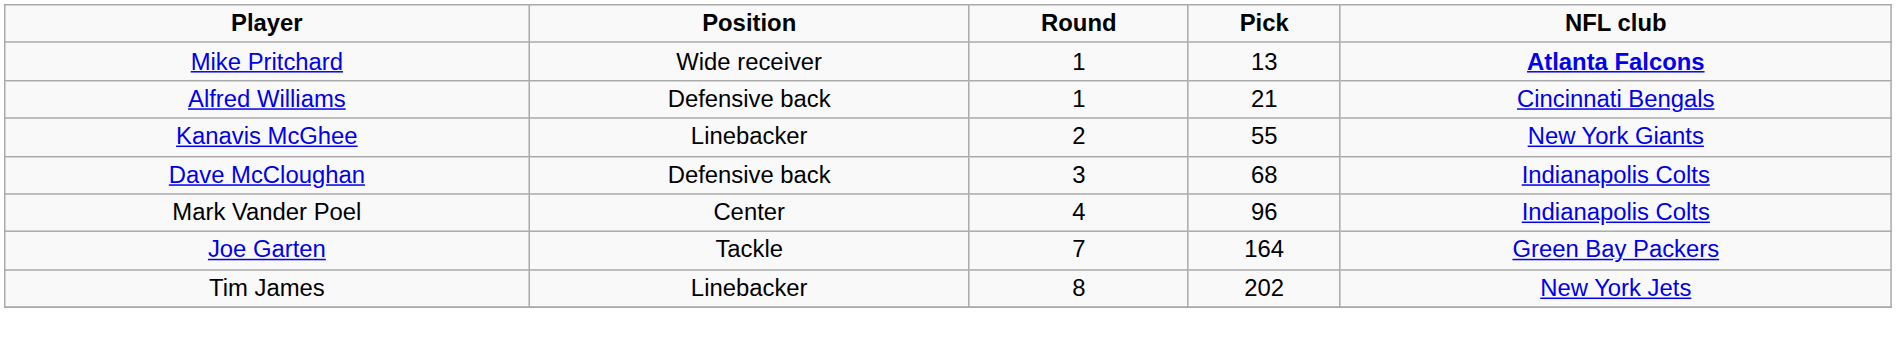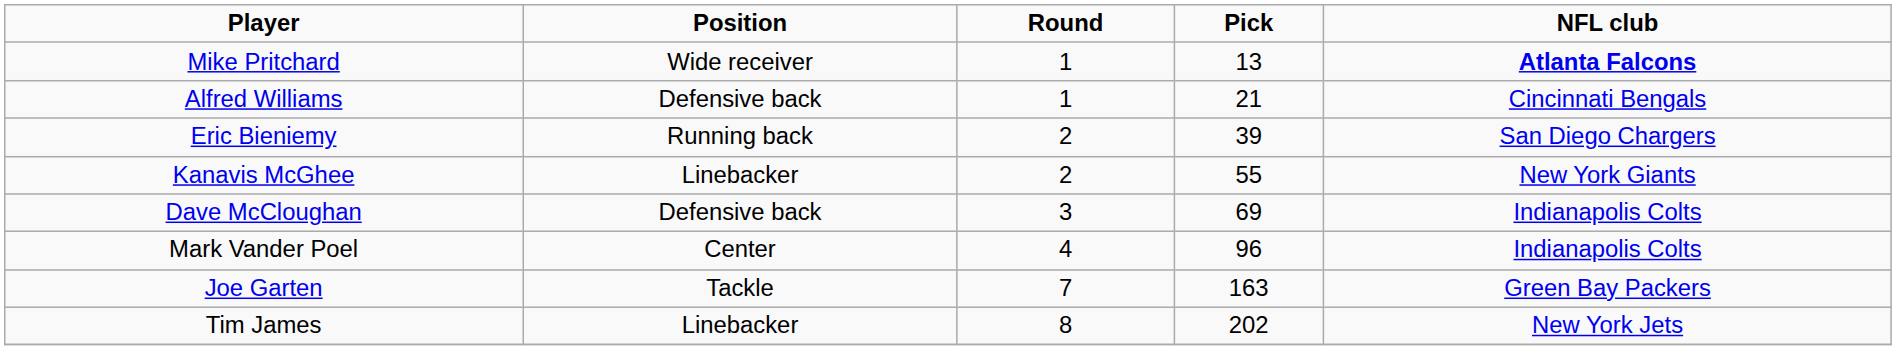+ row: (264, 136)
(1264, 174) 68 -> (1249, 212) 69
(1264, 250) 164 -> (1249, 288) 163
